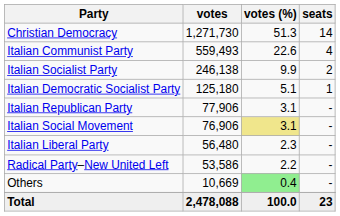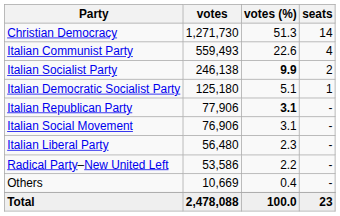(288, 70) normal -> (288, 70) bold
(288, 108) normal -> (288, 108) bold
(288, 127) khaki background -> (288, 127) no background
(288, 183) lightgreen background -> (288, 183) no background
